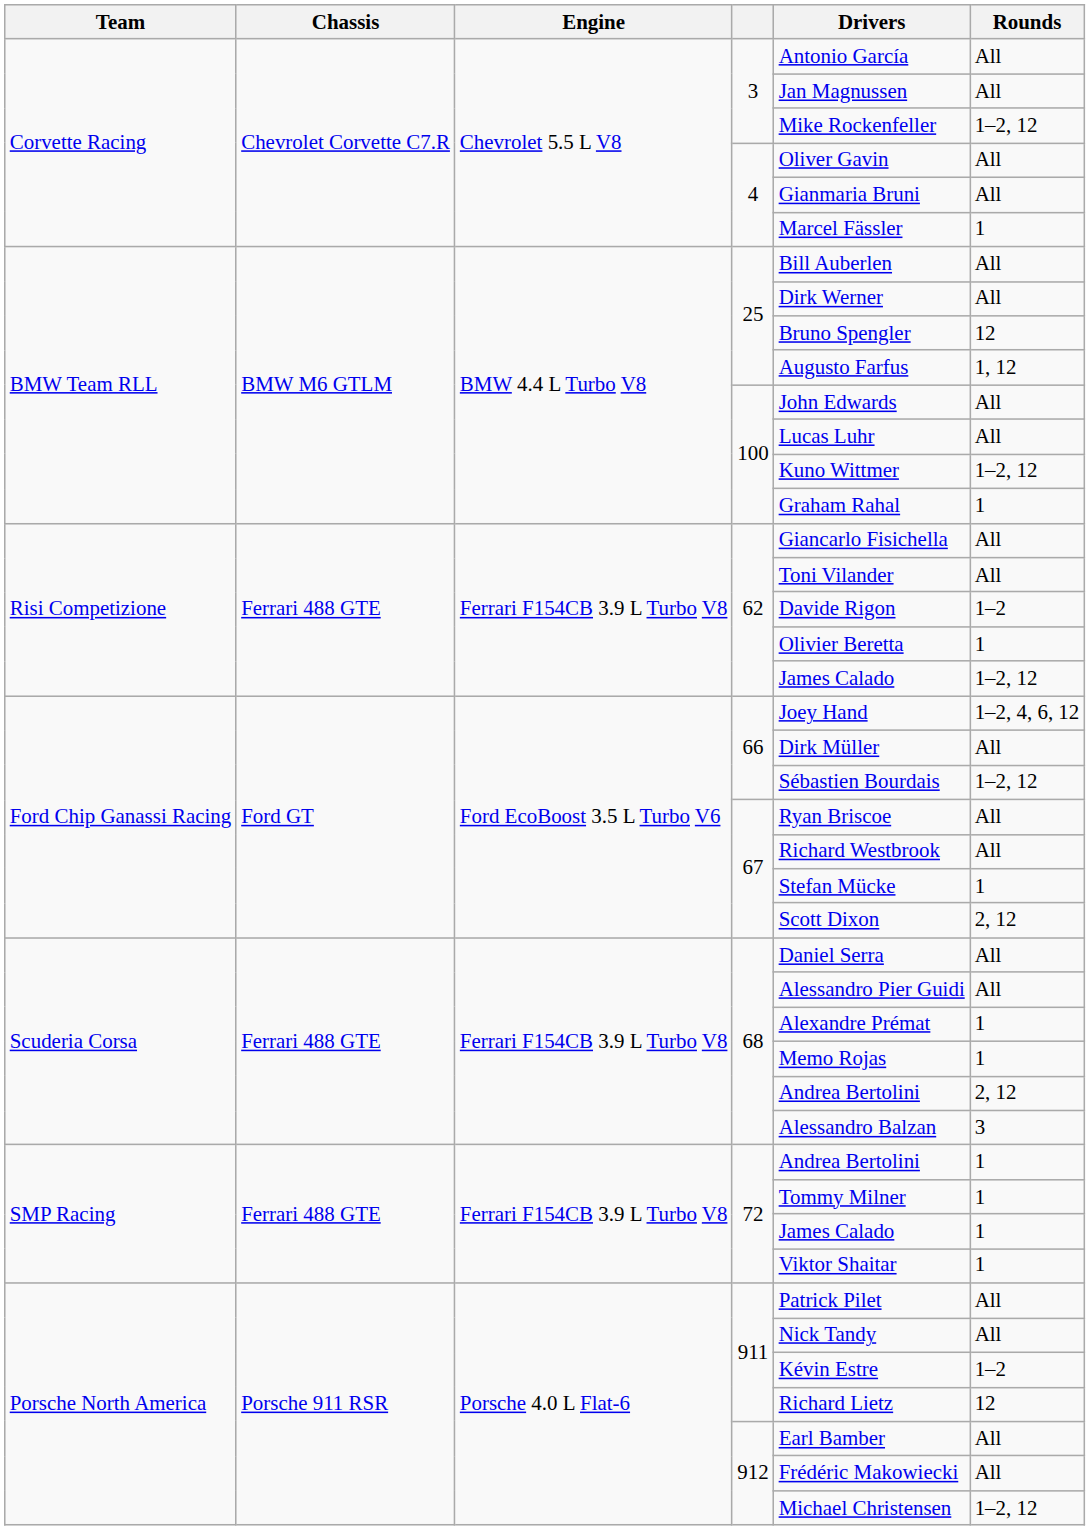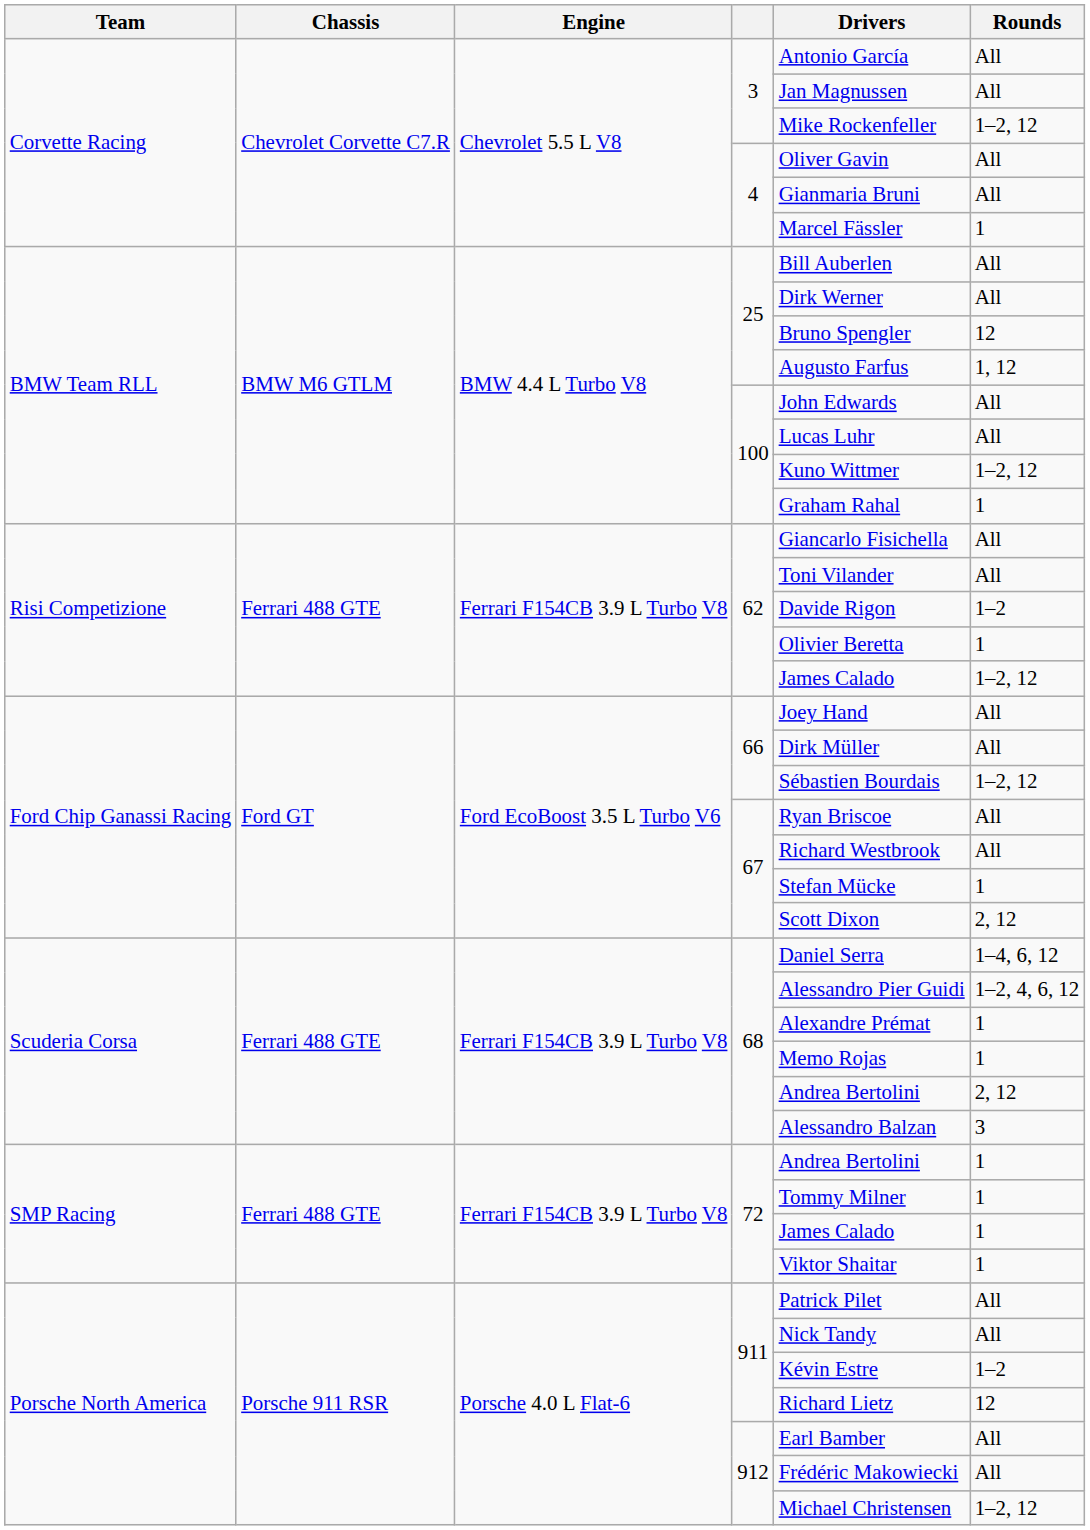(1027, 712) 1–2, 4, 6, 12 -> (988, 712) All
(988, 954) All -> (1017, 954) 1–4, 6, 12
(988, 988) All -> (1027, 988) 1–2, 4, 6, 12
